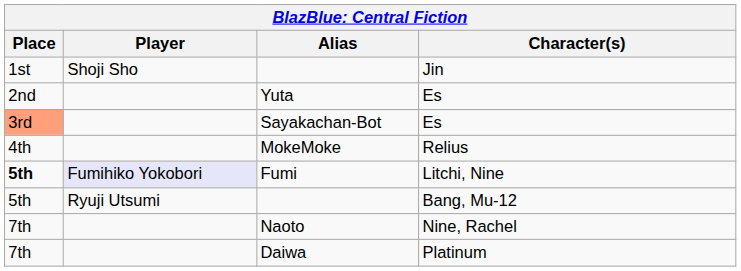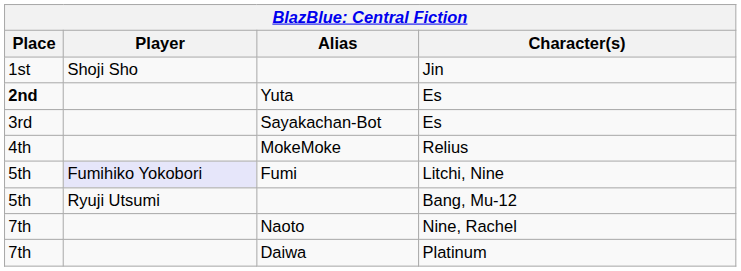(22, 95) normal -> (23, 95) bold
(20, 122) lightsalmon background -> (20, 122) no background
(21, 174) bold -> (20, 174) normal
